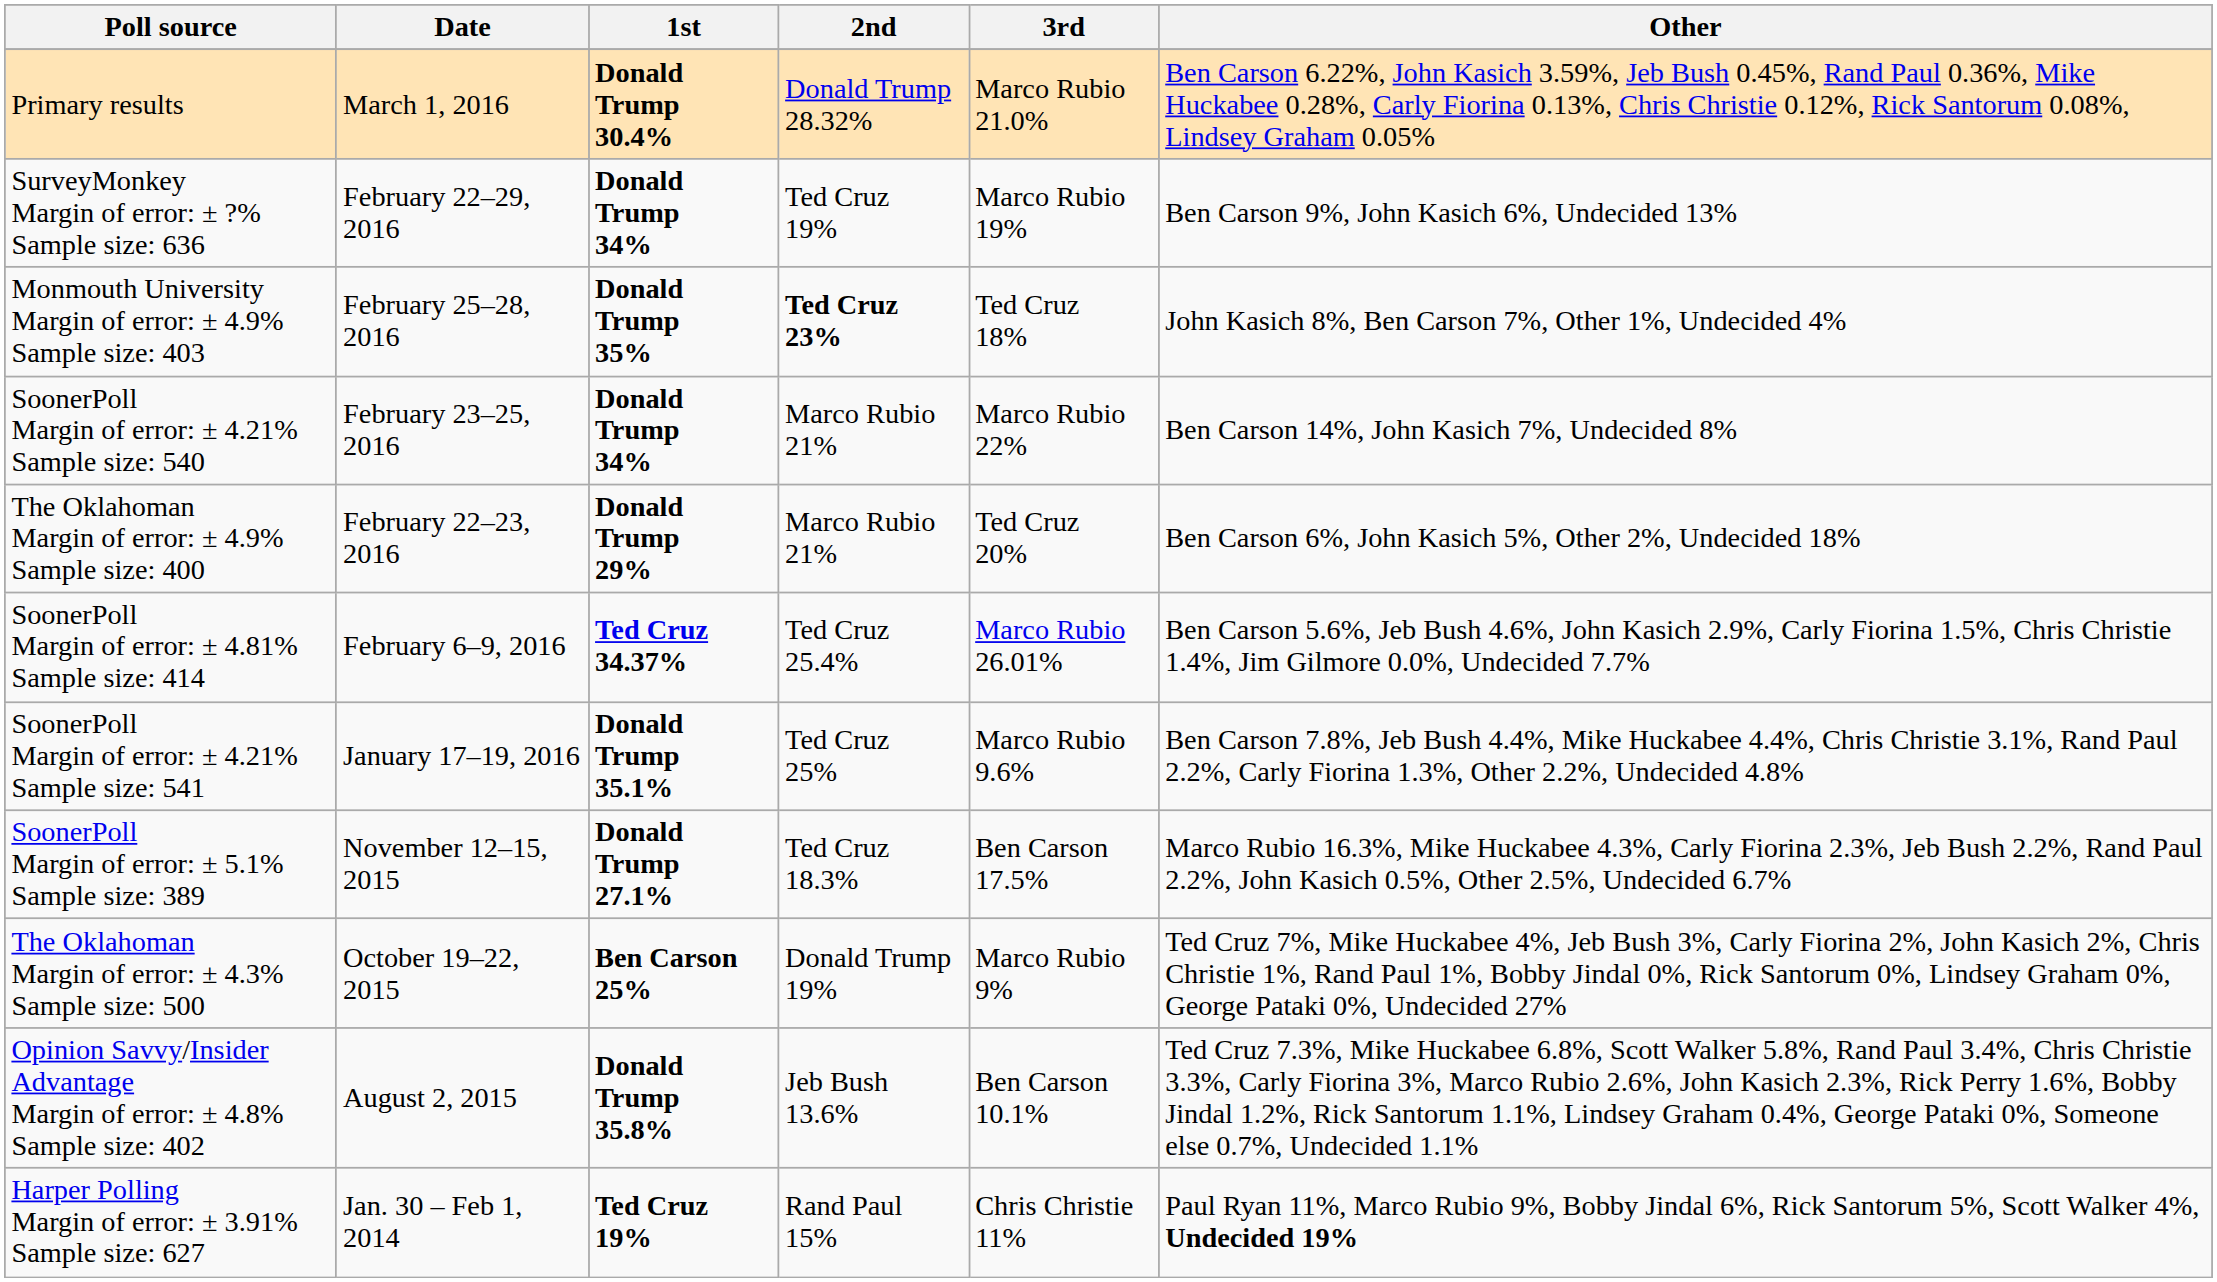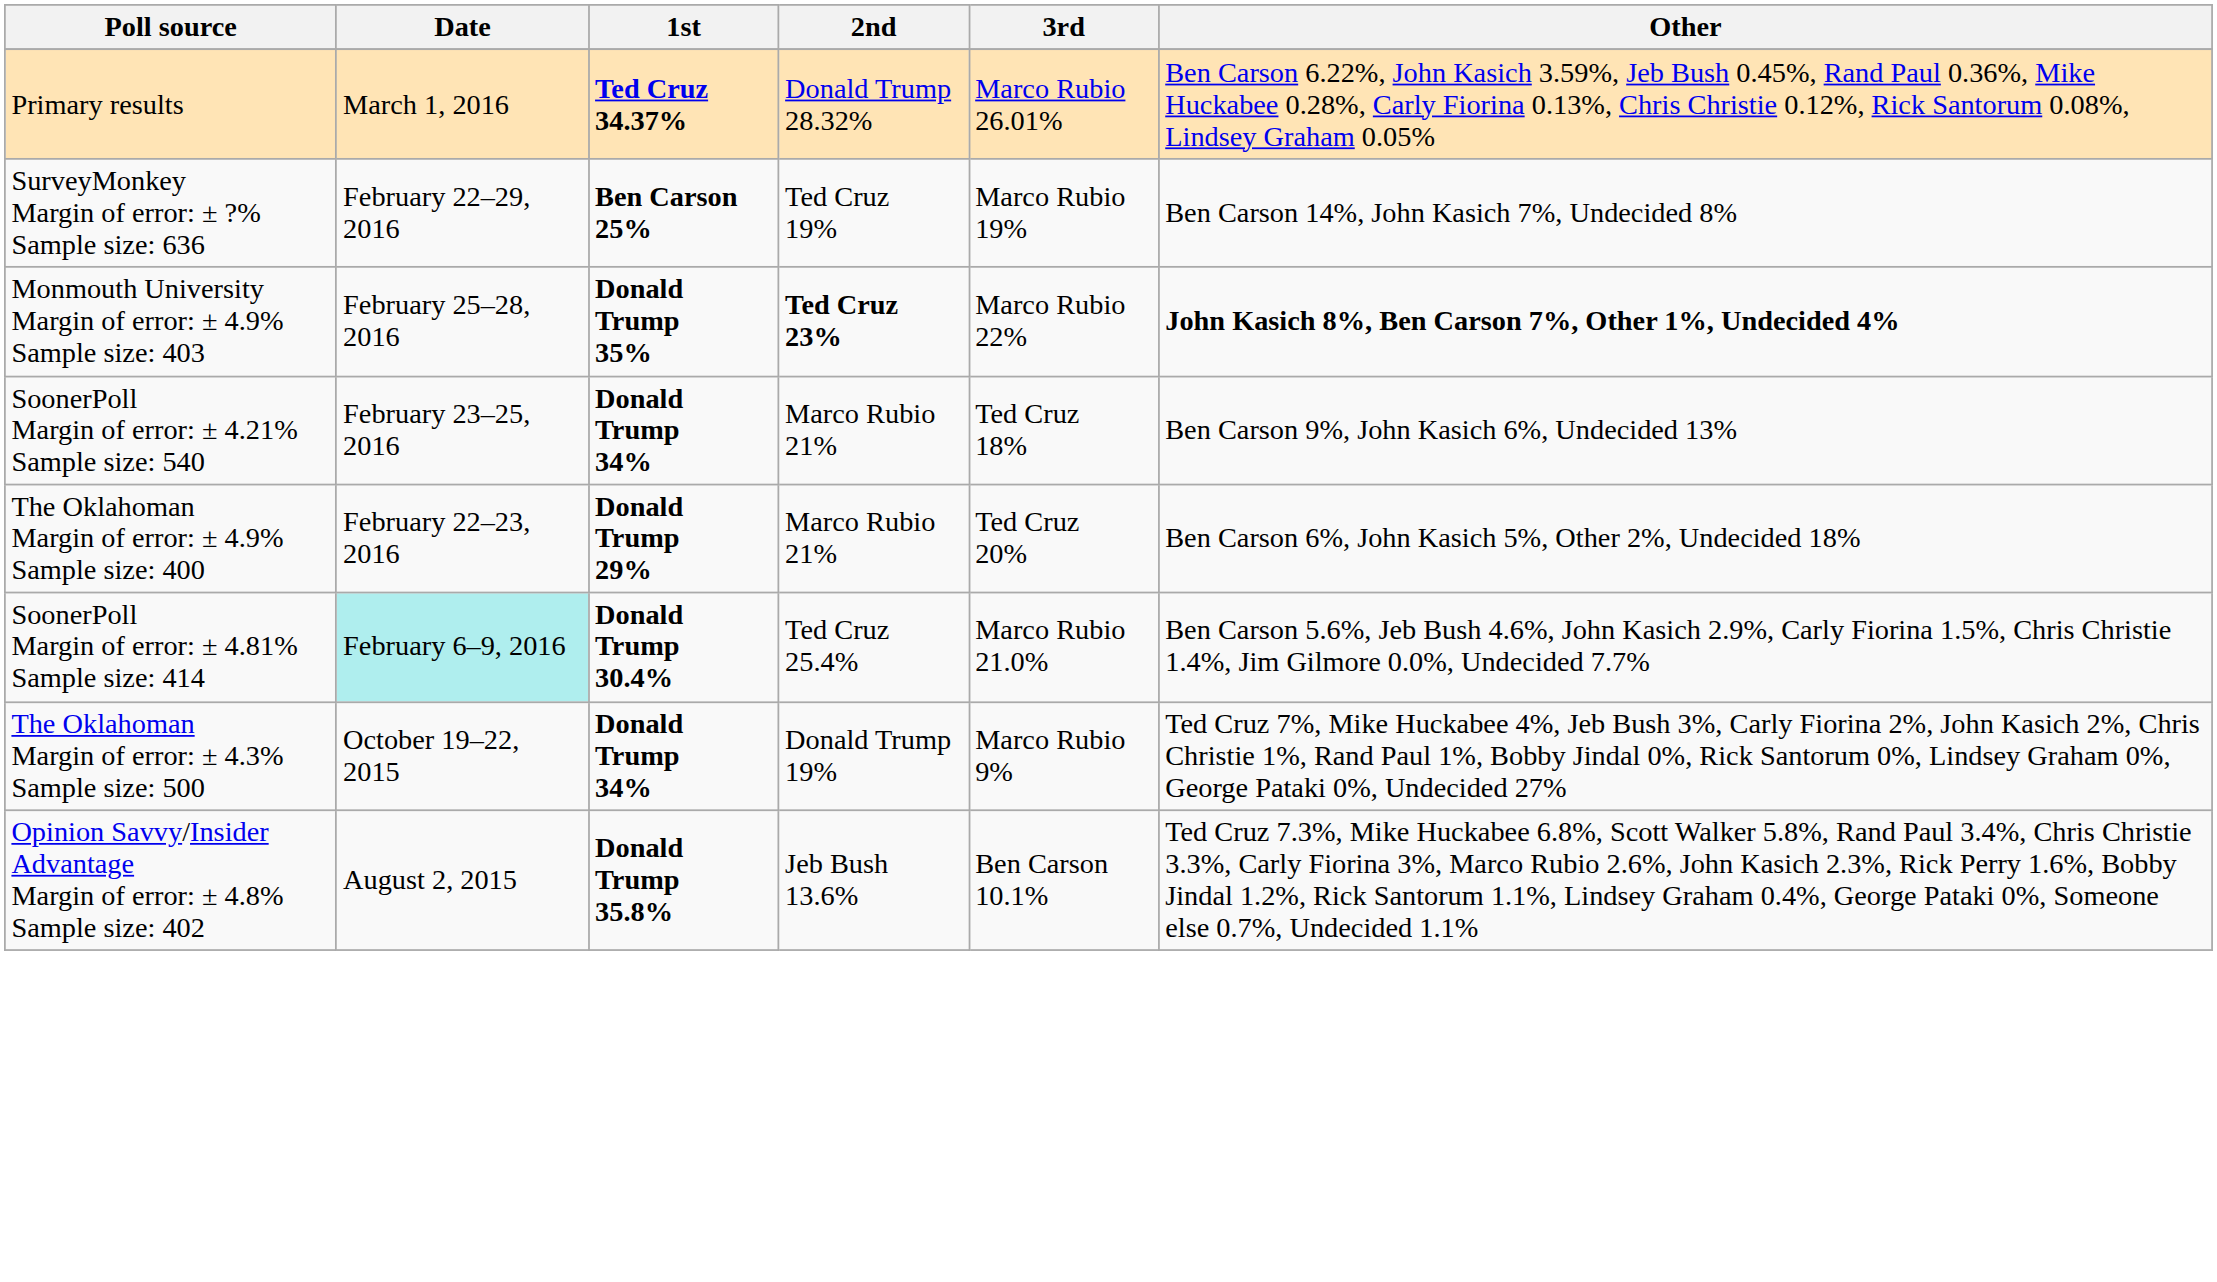(639, 103) Donald Trump 30.4% -> (652, 103) Ted Cruz 34.37%
(1050, 103) Marco Rubio 21.0% -> (1050, 103) Marco Rubio 26.01%
(639, 212) Donald Trump 34% -> (666, 212) Ben Carson 25%
(1451, 212) Ben Carson 9%, John Kasich 6%, Undecided 13% -> (1451, 212) Ben Carson 14%, John Kasich 7%, Undecided 8%
(1027, 320) Ted Cruz 18% -> (1050, 320) Marco Rubio 22%
(1506, 320) normal -> (1532, 320) bold
(1050, 429) Marco Rubio 22% -> (1027, 429) Ted Cruz 18%
(1451, 429) Ben Carson 14%, John Kasich 7%, Undecided 8% -> (1451, 429) Ben Carson 9%, John Kasich 6%, Undecided 13%
(454, 646) no background -> (454, 646) paleturquoise background
(652, 646) Ted Cruz 34.37% -> (639, 646) Donald Trump 30.4%
(1050, 646) Marco Rubio 26.01% -> (1050, 646) Marco Rubio 21.0%
- row: (155, 755)
- row: (148, 864)
(666, 972) Ben Carson 25% -> (639, 755) Donald Trump 34%
- row: (155, 1221)
